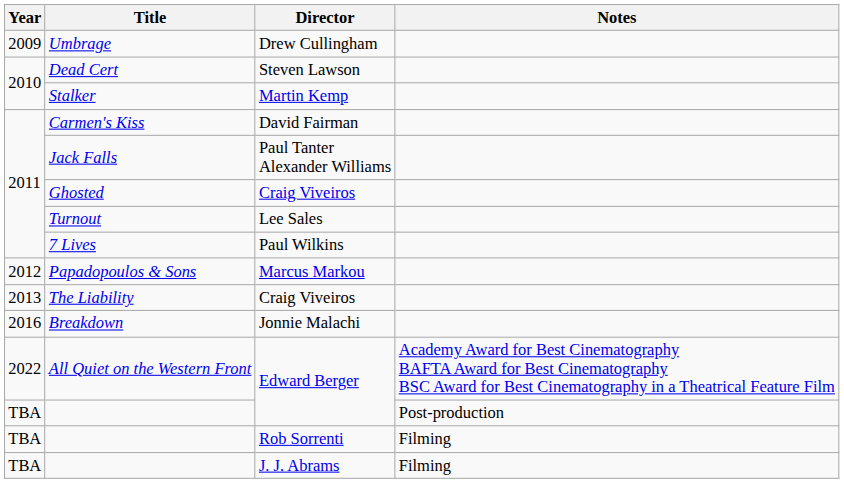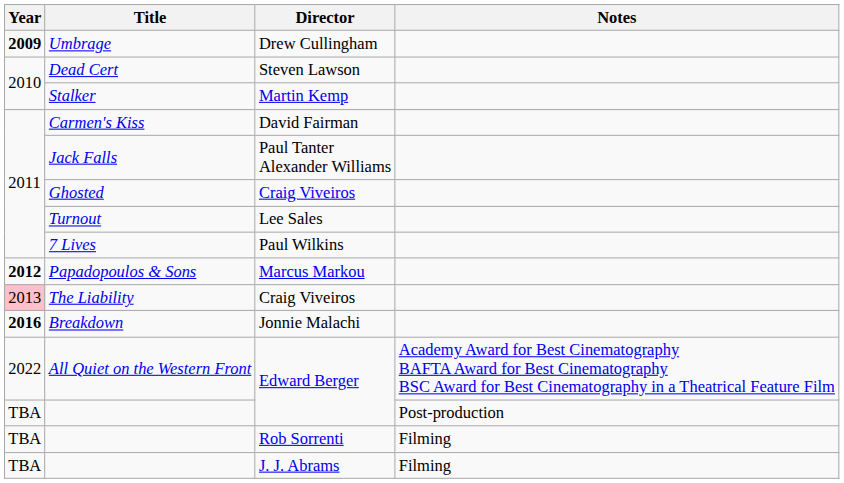(25, 43) normal -> (25, 43) bold
(25, 271) normal -> (25, 271) bold
(25, 297) no background -> (25, 297) pink background
(25, 323) normal -> (25, 323) bold
